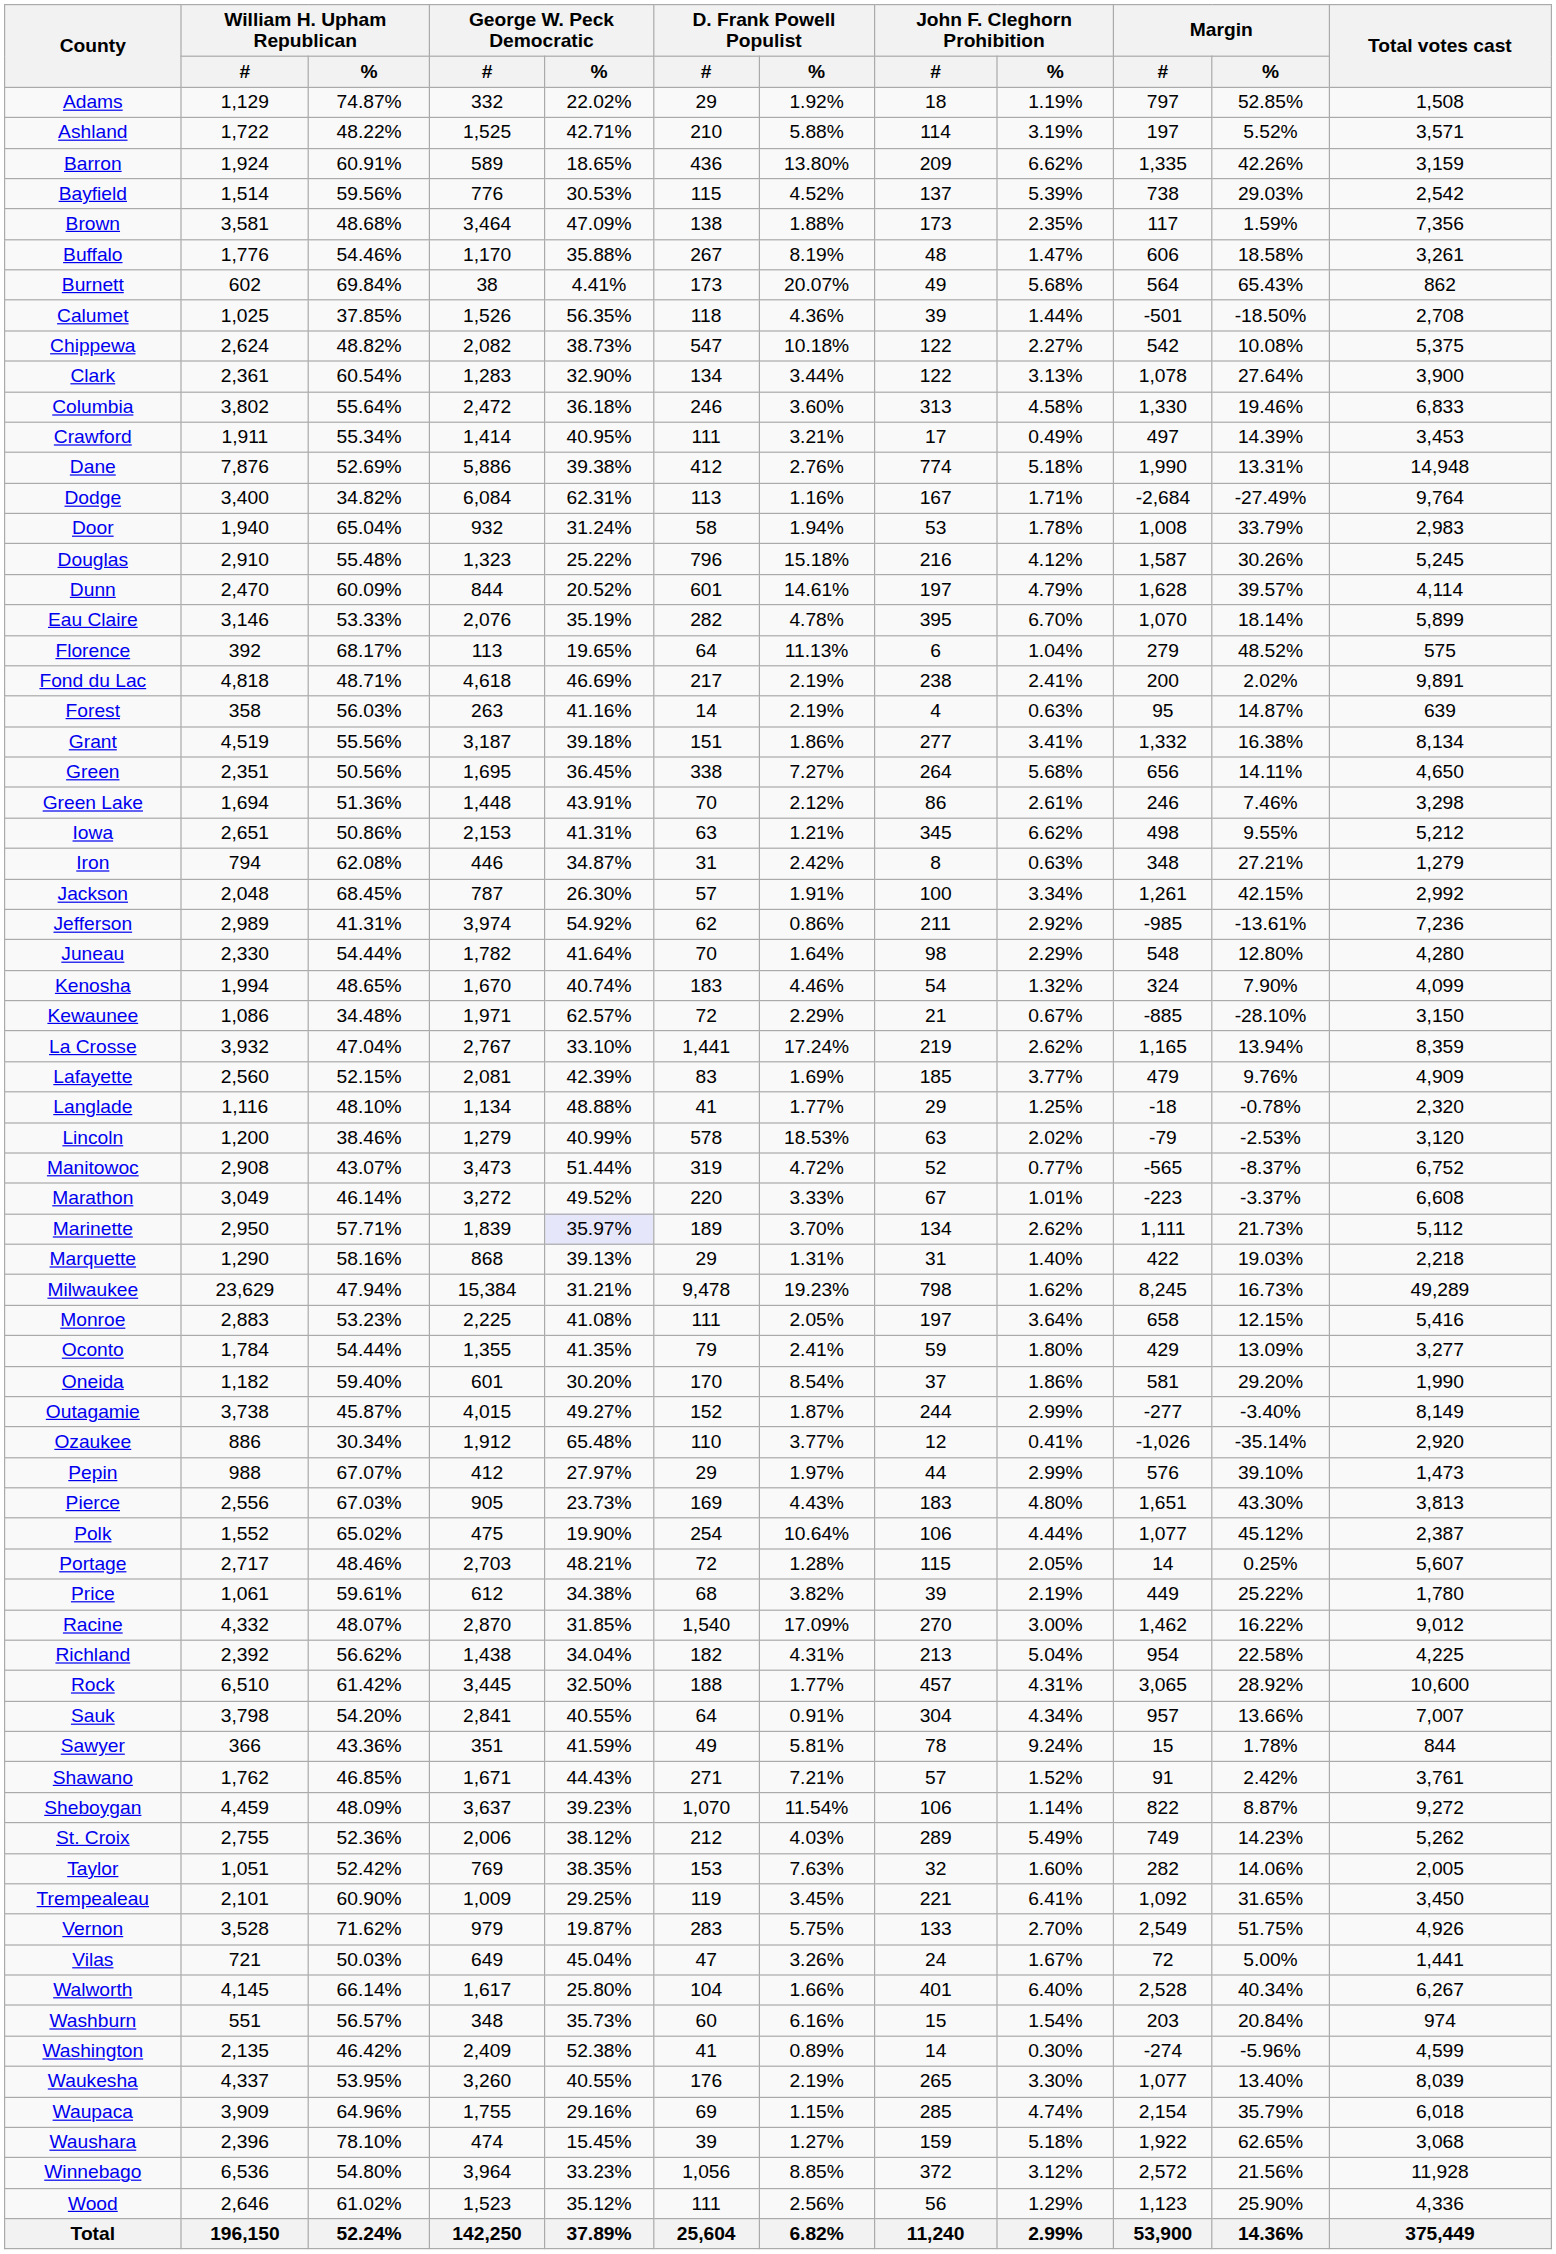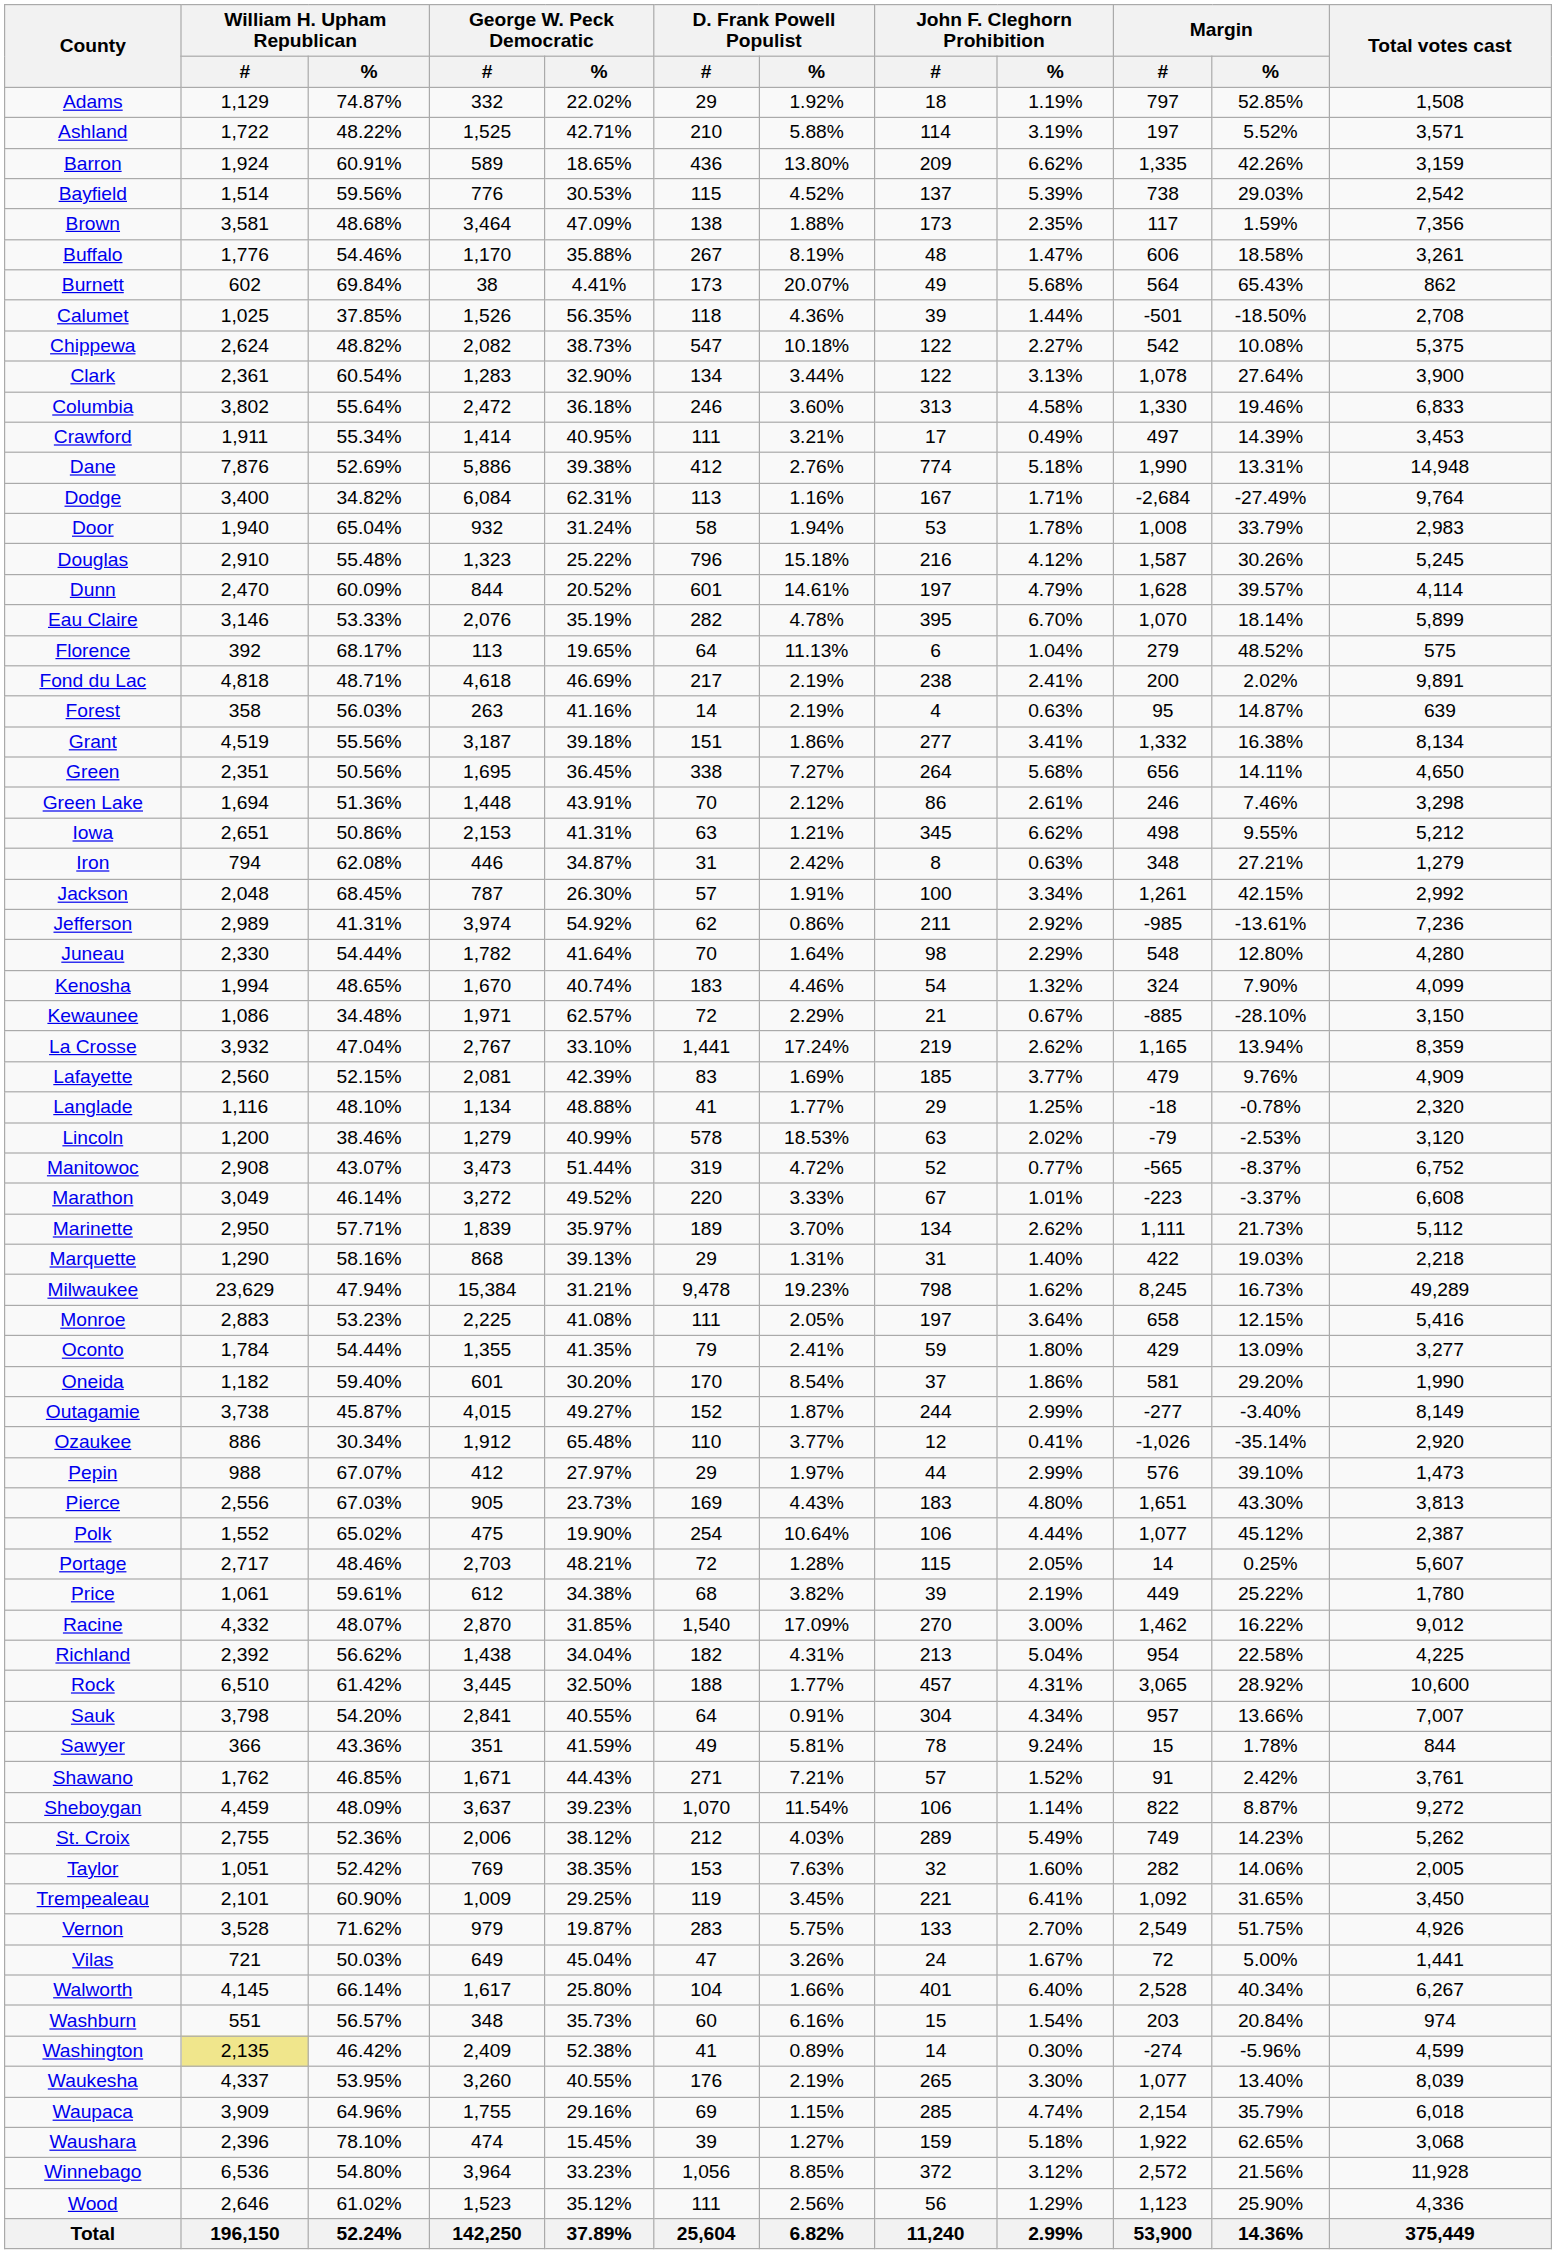(599, 1228) lavender background -> (599, 1228) no background
(245, 2051) no background -> (245, 2051) khaki background
